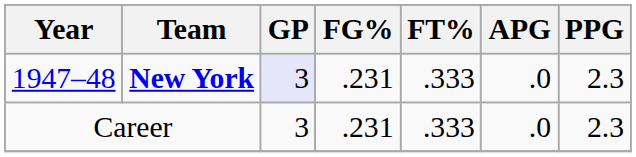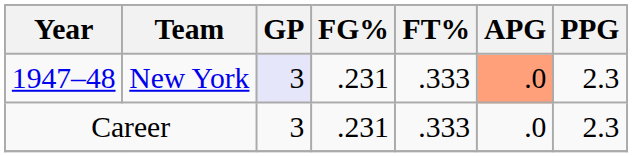(192, 77) bold -> (189, 77) normal
(540, 77) no background -> (535, 77) lightsalmon background
